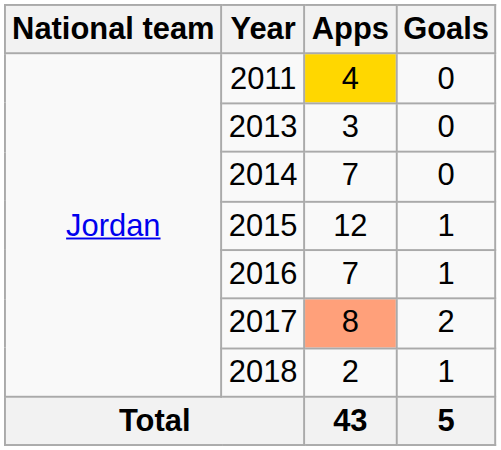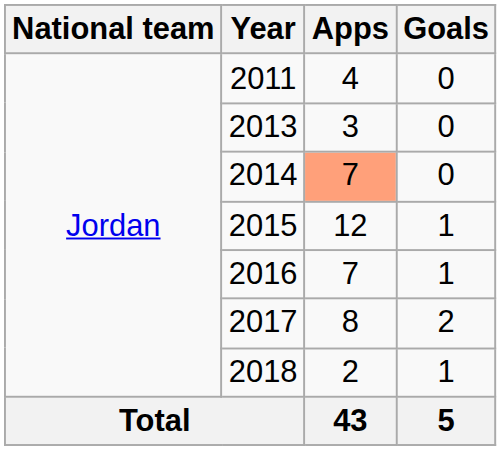(350, 77) gold background -> (350, 77) no background
(350, 175) no background -> (350, 175) lightsalmon background
(350, 322) lightsalmon background -> (350, 322) no background
